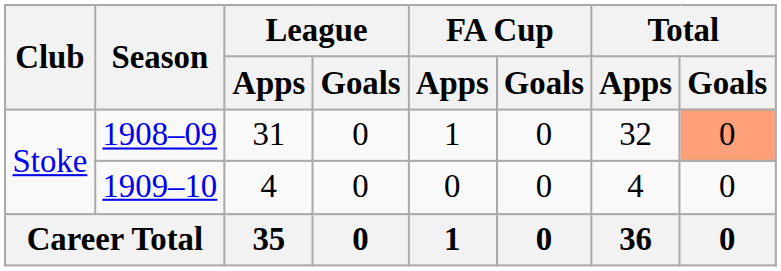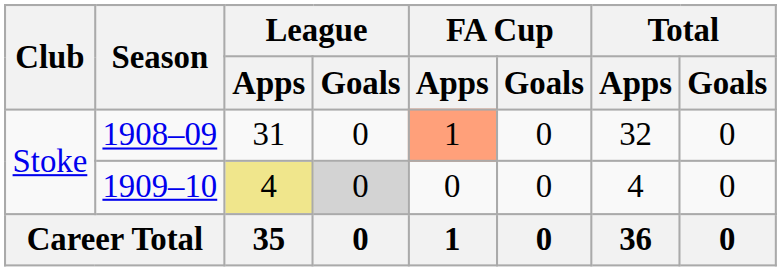(452, 134) no background -> (452, 134) lightsalmon background
(727, 134) lightsalmon background -> (727, 134) no background
(269, 186) no background -> (269, 186) khaki background
(361, 186) no background -> (361, 186) lightgrey background
